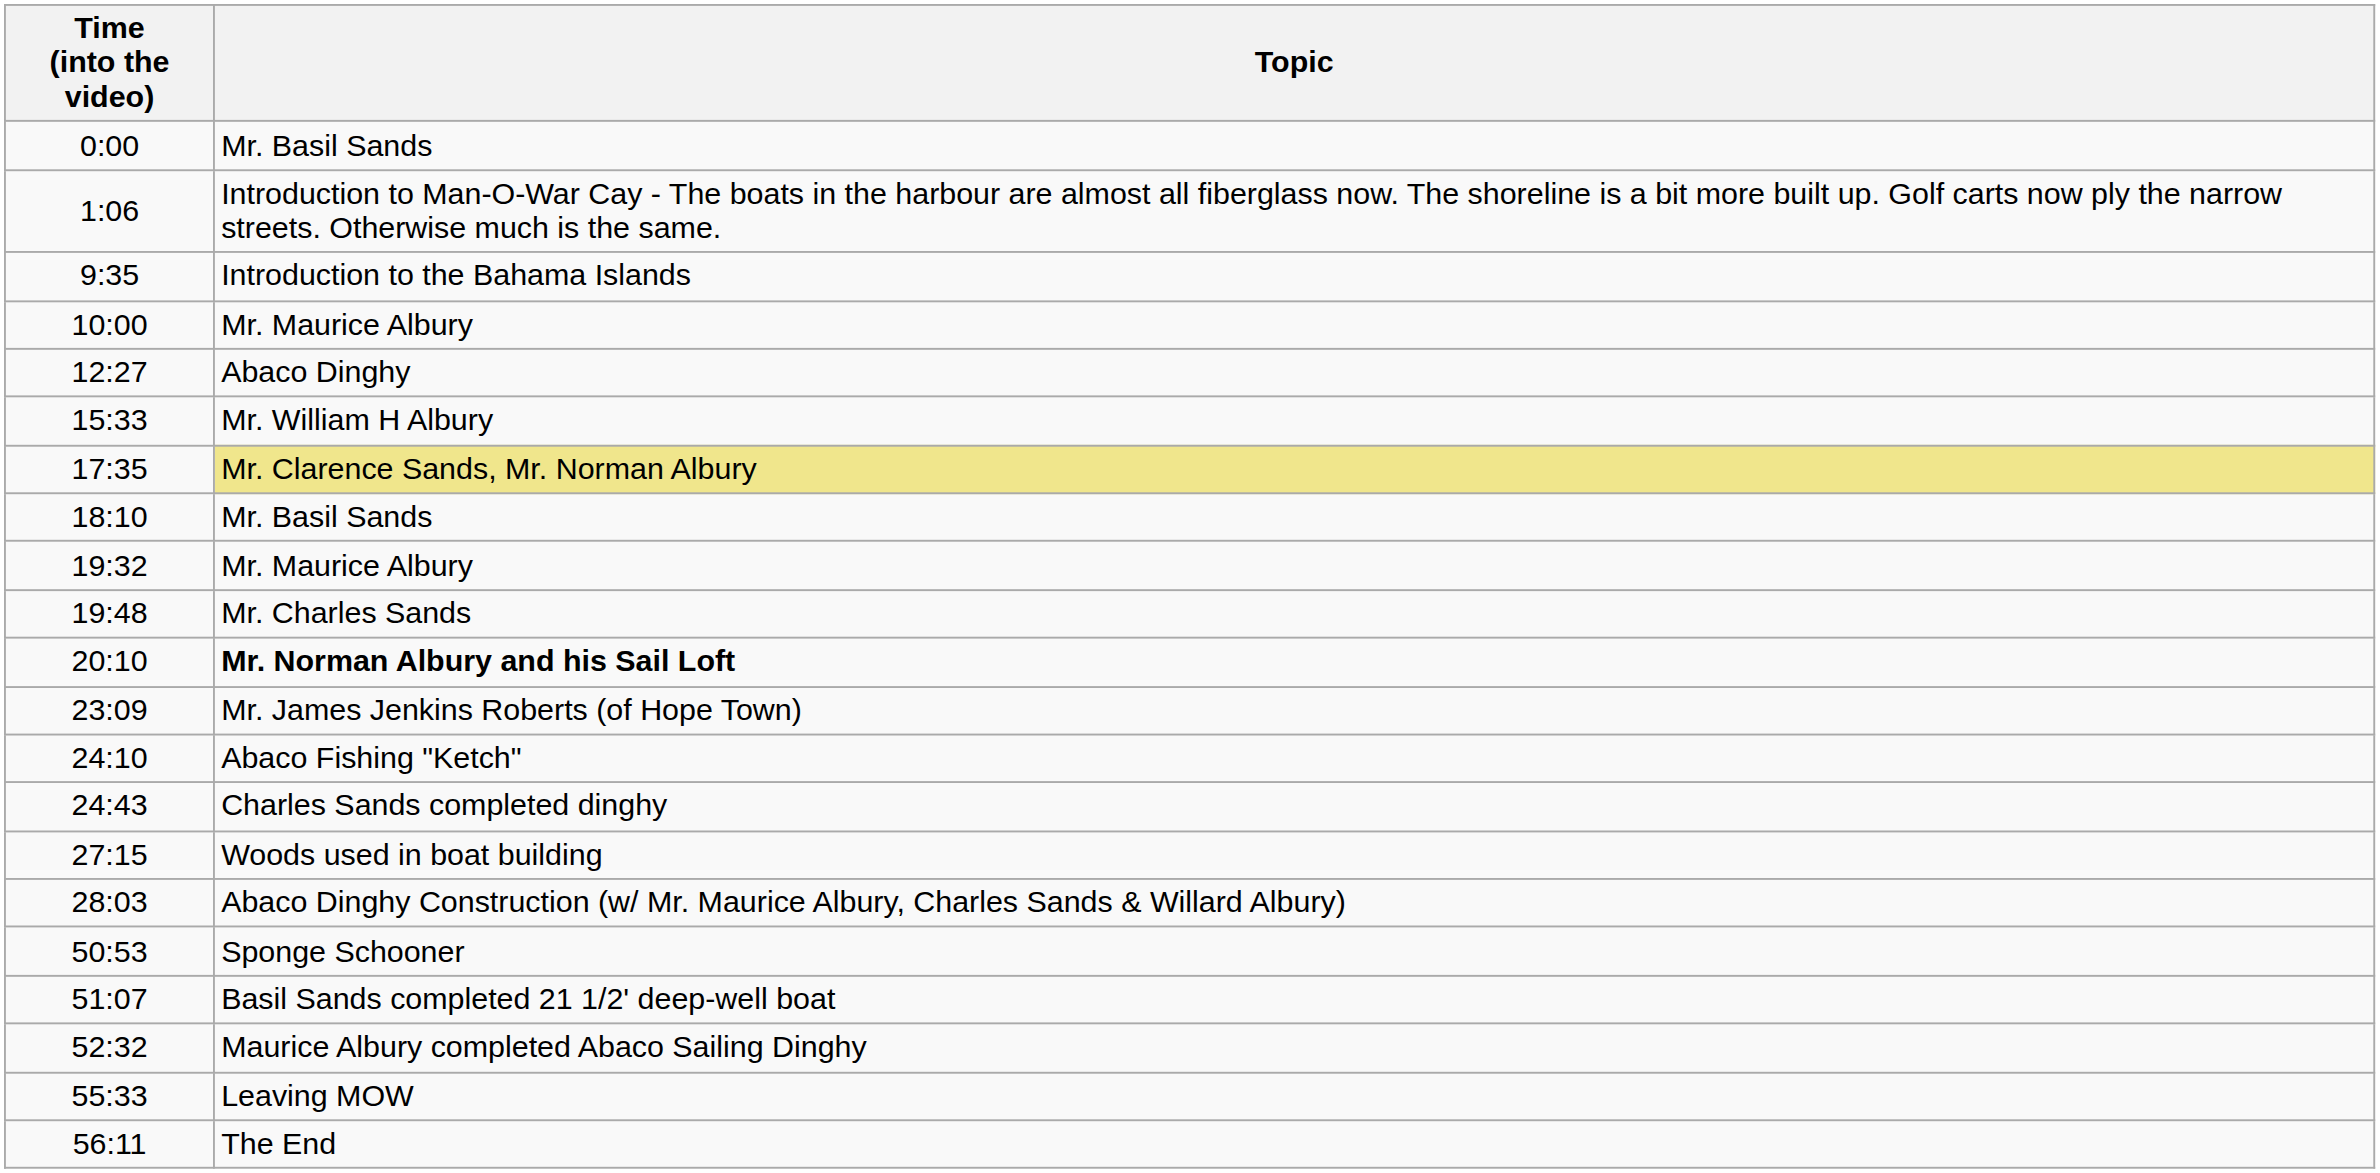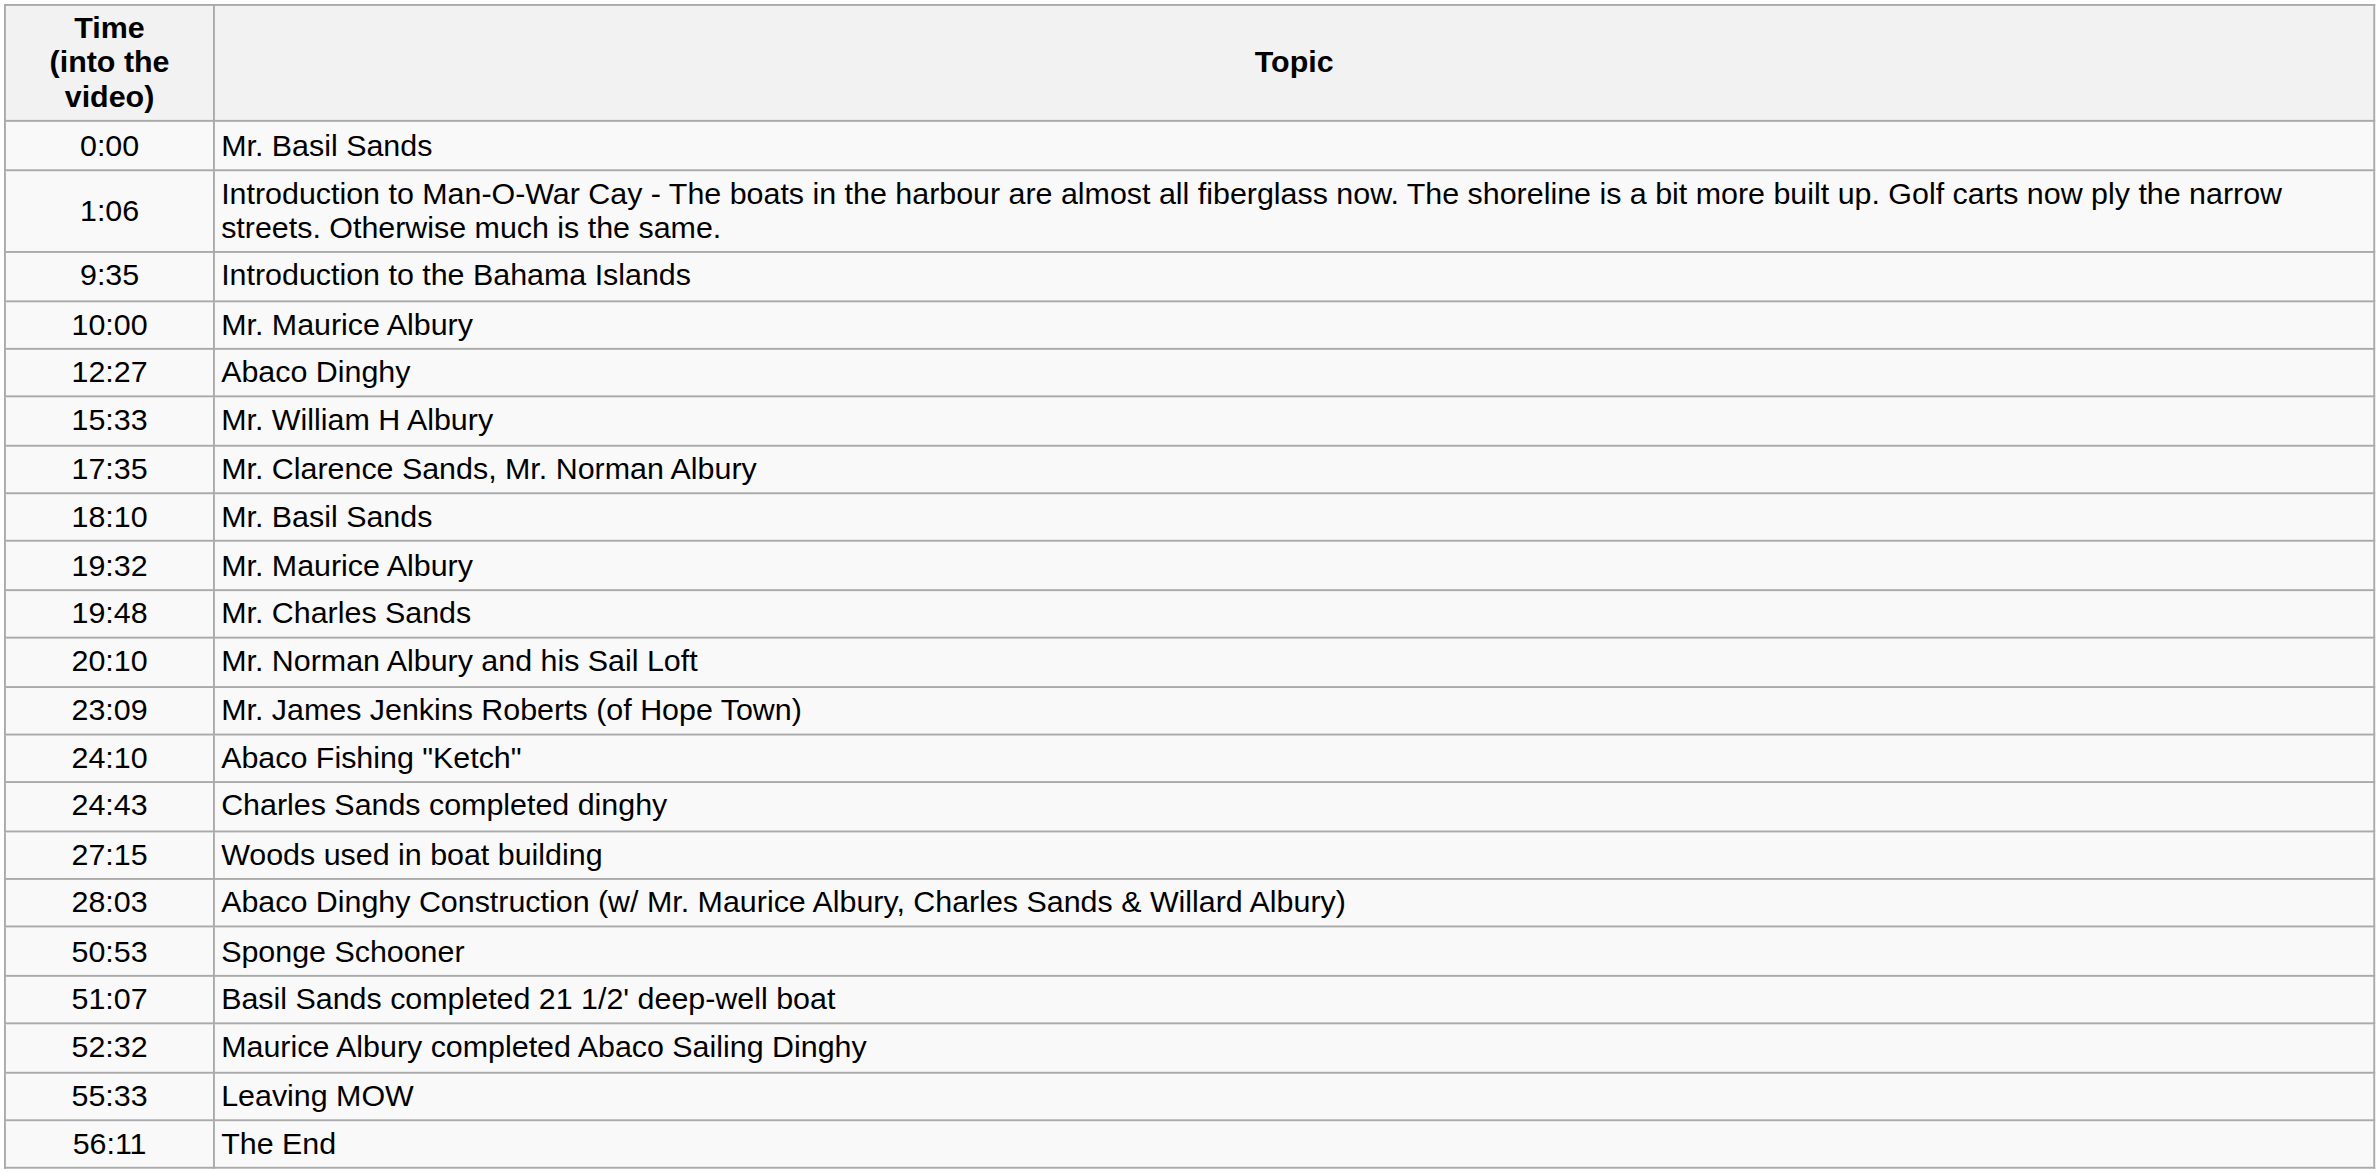(489, 468) khaki background -> (489, 468) no background
(478, 661) bold -> (459, 661) normal
